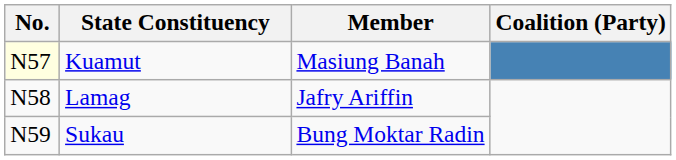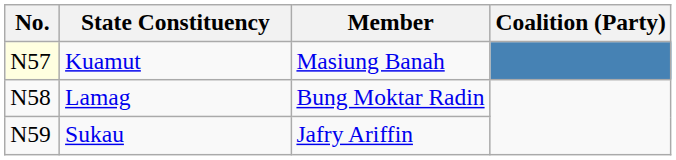(355, 97) Jafry Ariffin -> (391, 97) Bung Moktar Radin
(391, 135) Bung Moktar Radin -> (355, 135) Jafry Ariffin
